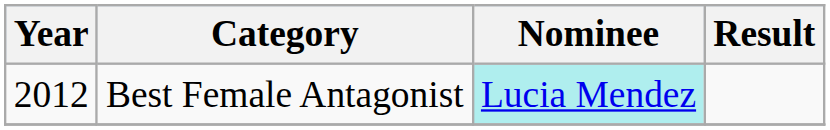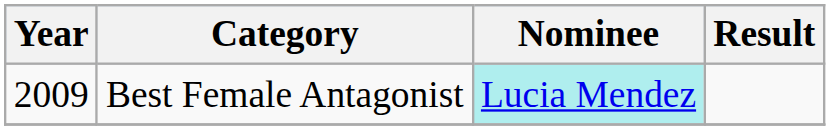(51, 93) 2012 -> (51, 93) 2009
